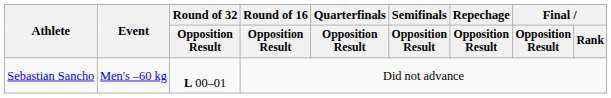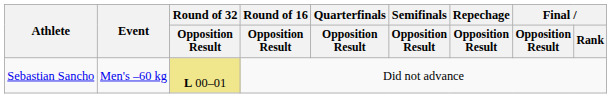(205, 83) no background -> (205, 83) khaki background
